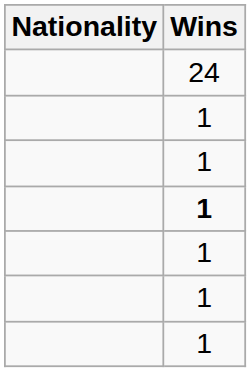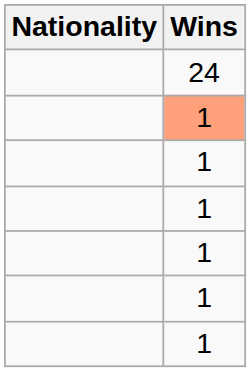(204, 117) no background -> (204, 117) lightsalmon background
(204, 207) bold -> (204, 207) normal
